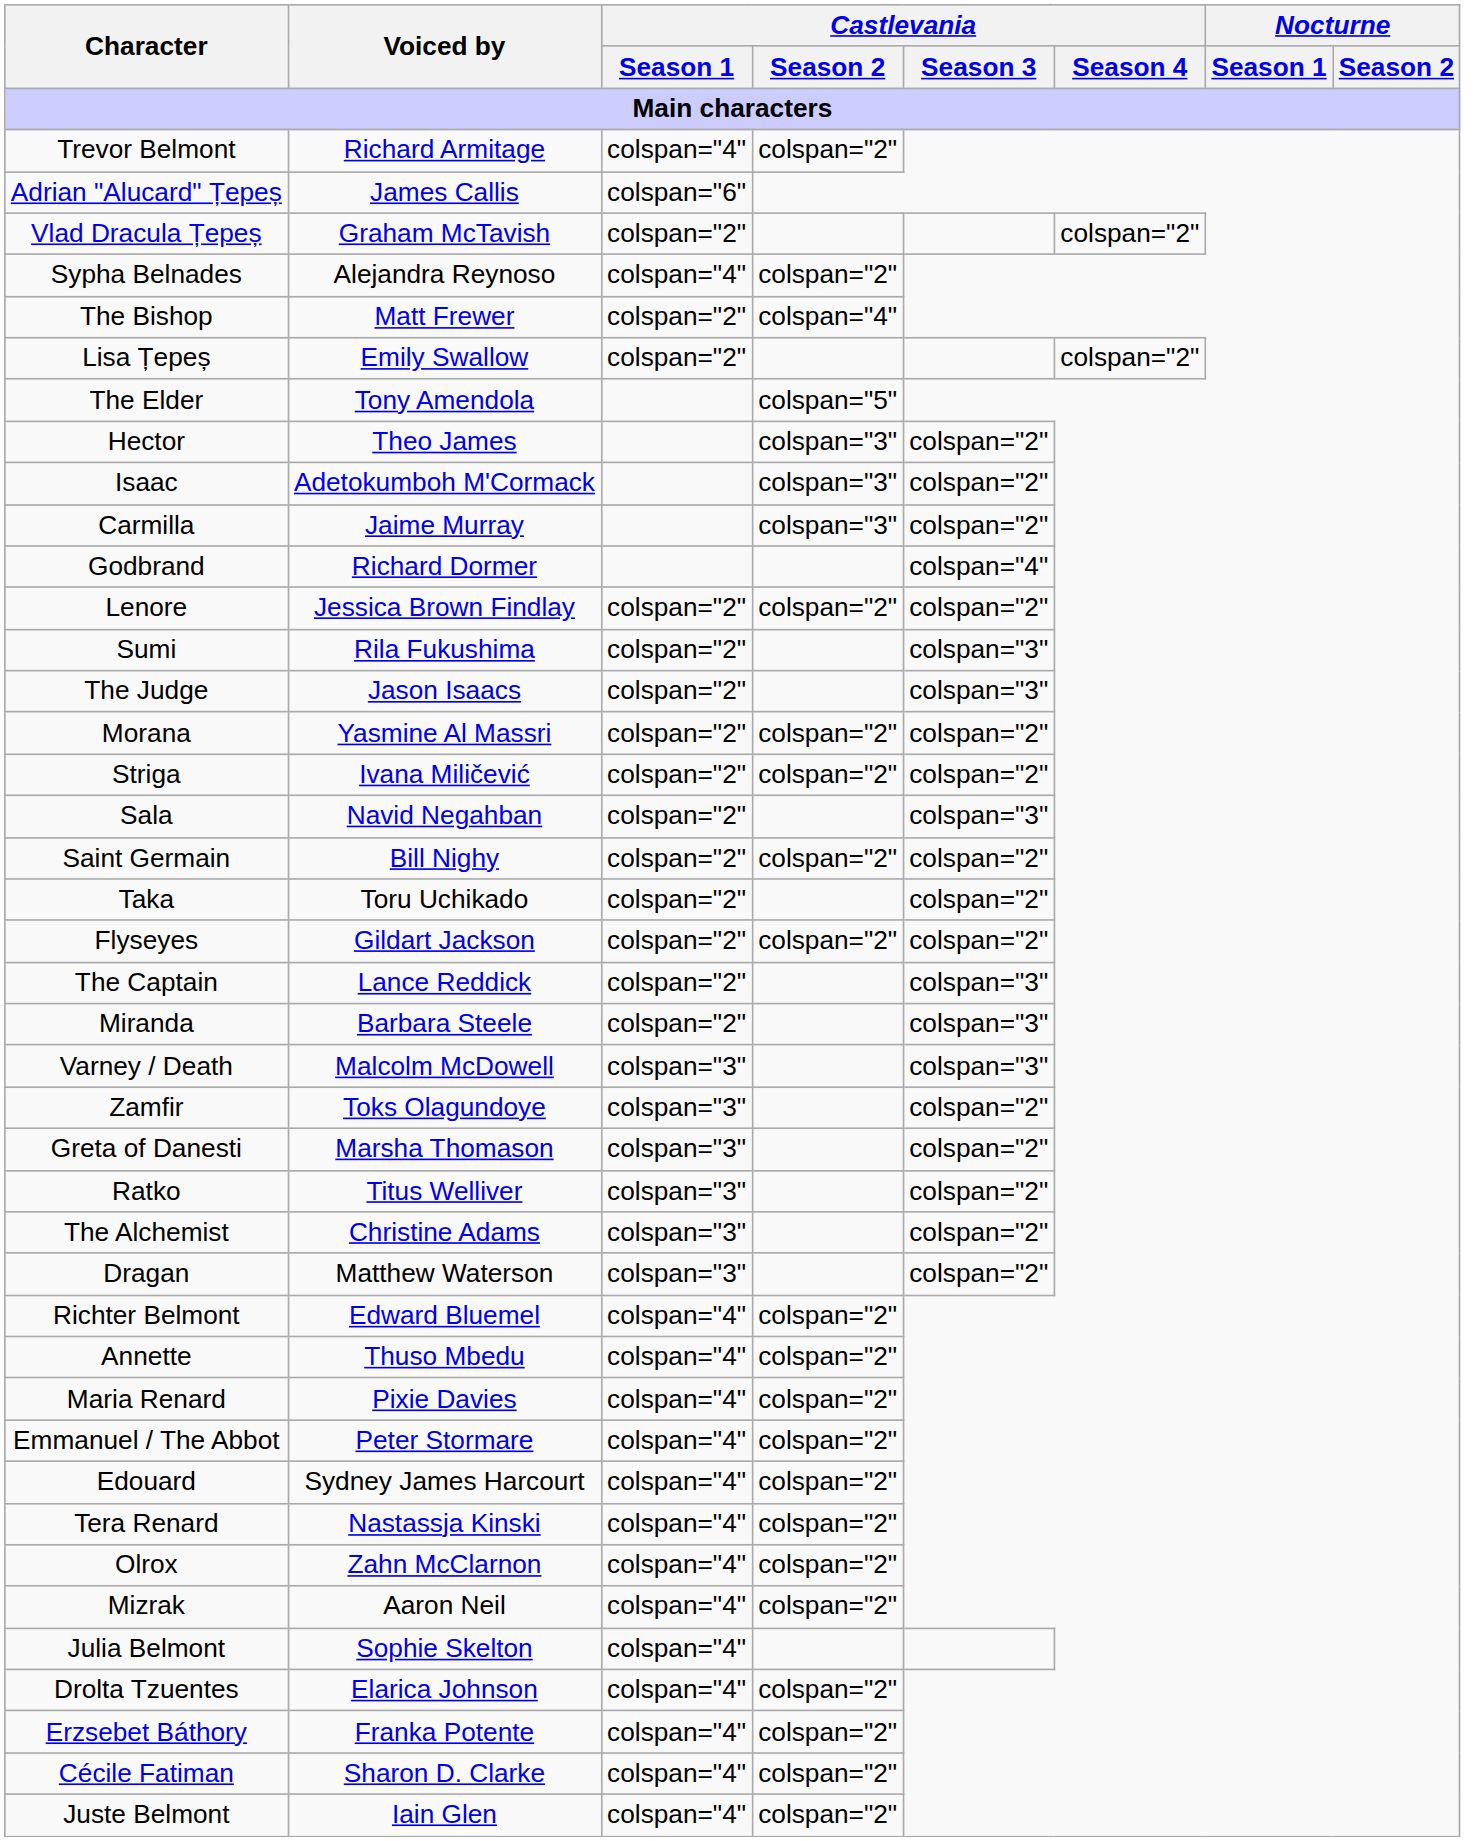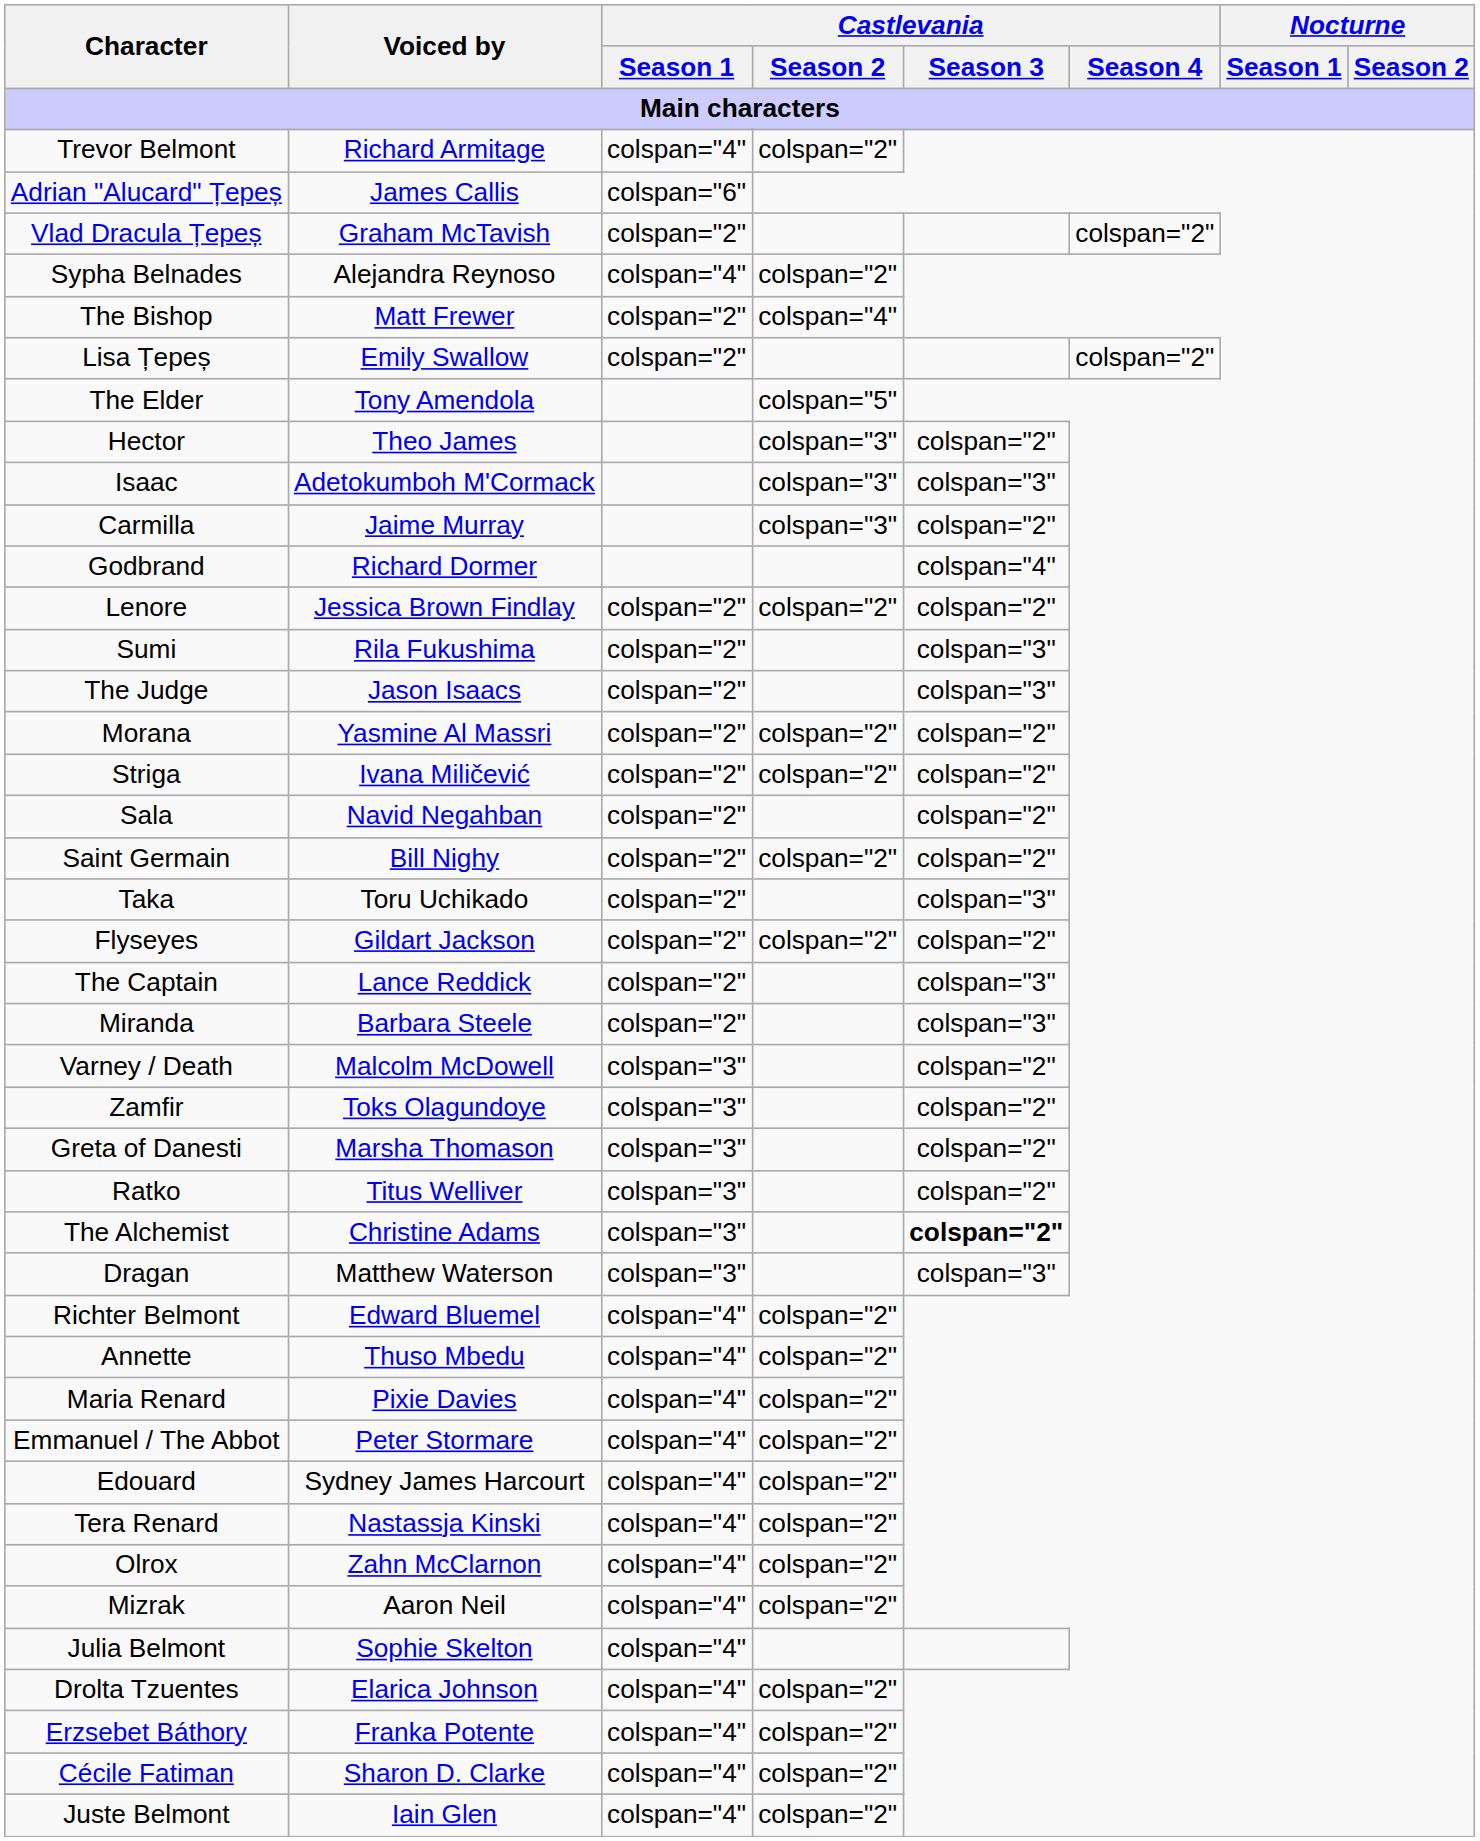(979, 483) colspan="2" -> (986, 483) colspan="3"
(979, 815) colspan="3" -> (986, 815) colspan="2"
(979, 899) colspan="2" -> (986, 899) colspan="3"
(979, 1065) colspan="3" -> (986, 1065) colspan="2"
(979, 1232) normal -> (986, 1232) bold
(979, 1273) colspan="2" -> (986, 1273) colspan="3"
